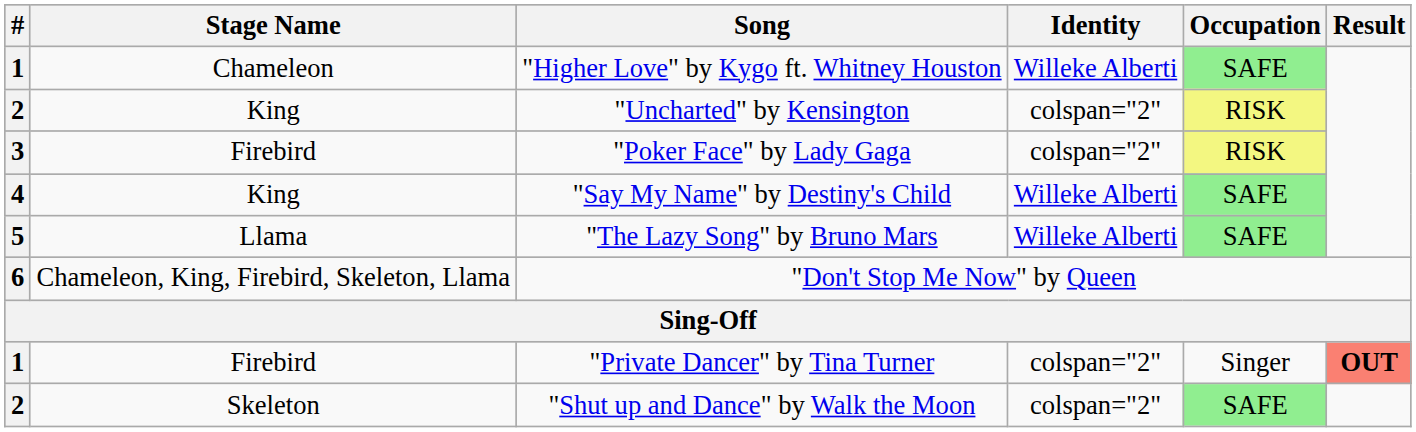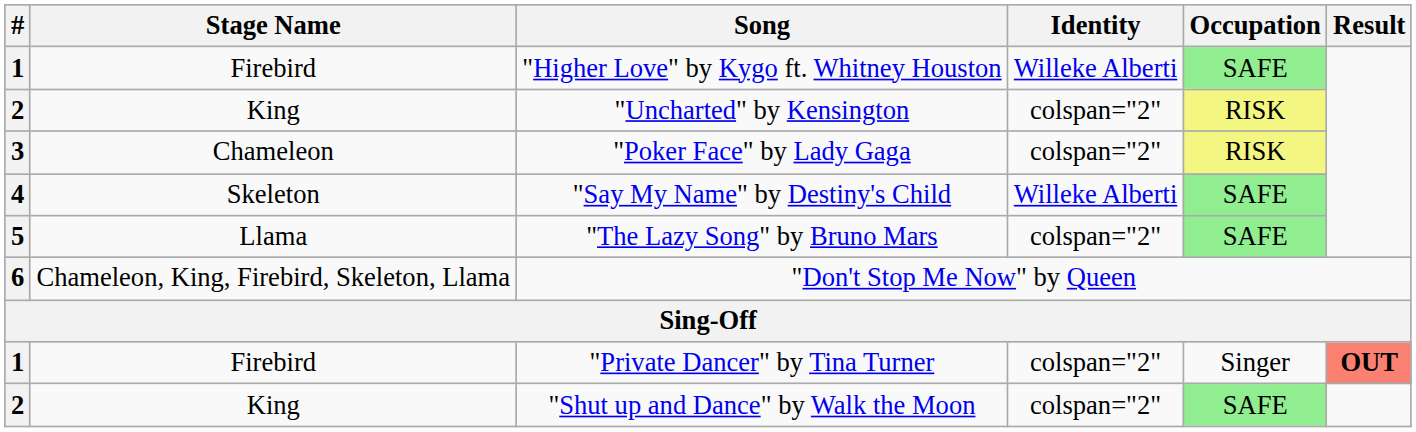(273, 67) Chameleon -> (273, 67) Firebird
(273, 151) Firebird -> (273, 151) Chameleon
(273, 194) King -> (273, 194) Skeleton
(1096, 236) Willeke Alberti -> (1096, 236) colspan="2"
(273, 404) Skeleton -> (273, 404) King
